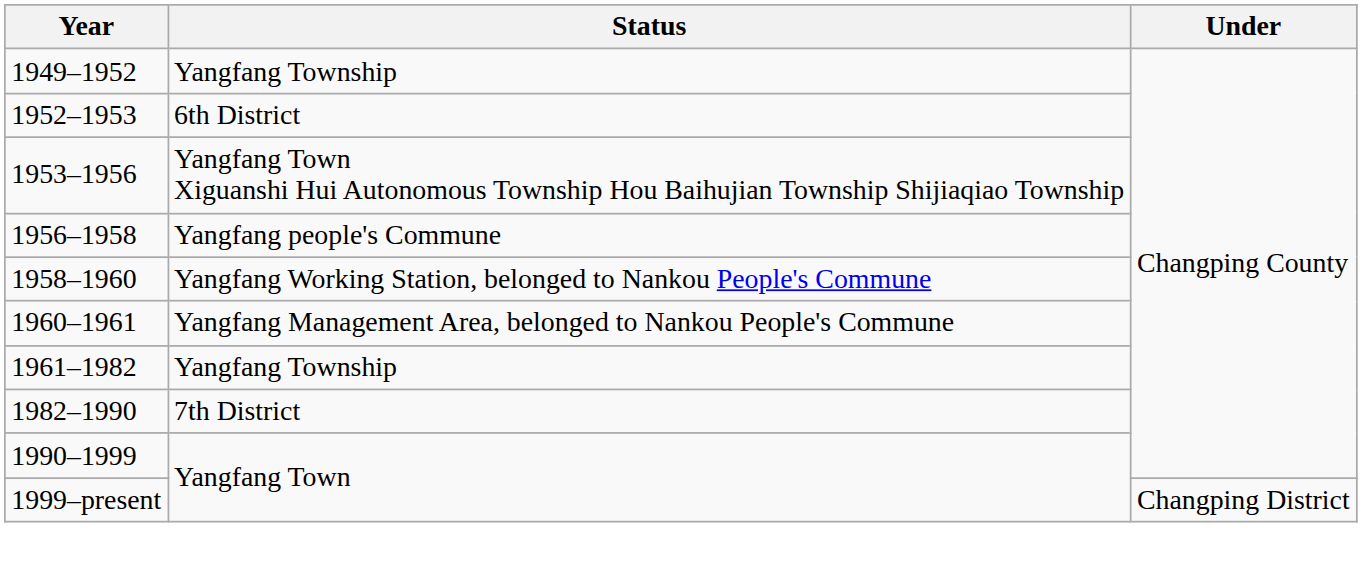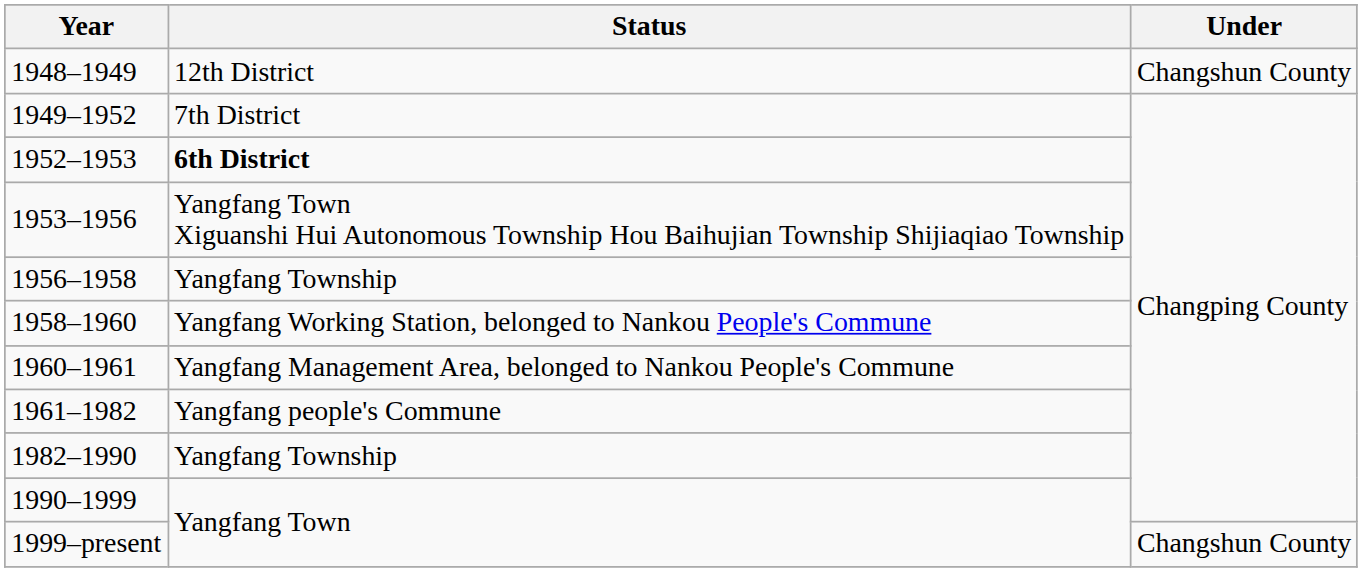+ row: (74, 70)
(286, 70) Yangfang Township -> (237, 114) 7th District
(237, 114) normal -> (242, 159) bold
(338, 234) Yangfang people's Commune -> (286, 278) Yangfang Township
(286, 366) Yangfang Township -> (338, 411) Yangfang people's Commune
(237, 411) 7th District -> (286, 455) Yangfang Township
(1243, 499) Changping District -> (1244, 543) Changshun County
